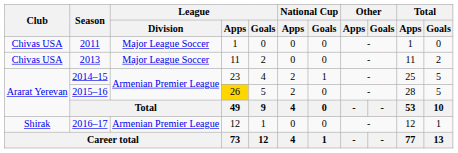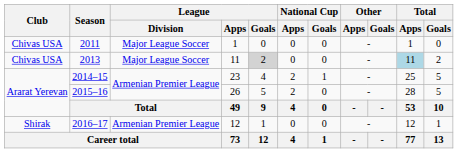(263, 60) no background -> (263, 60) lightgrey background
(410, 60) no background -> (410, 60) lightblue background
(235, 92) gold background -> (235, 92) no background
